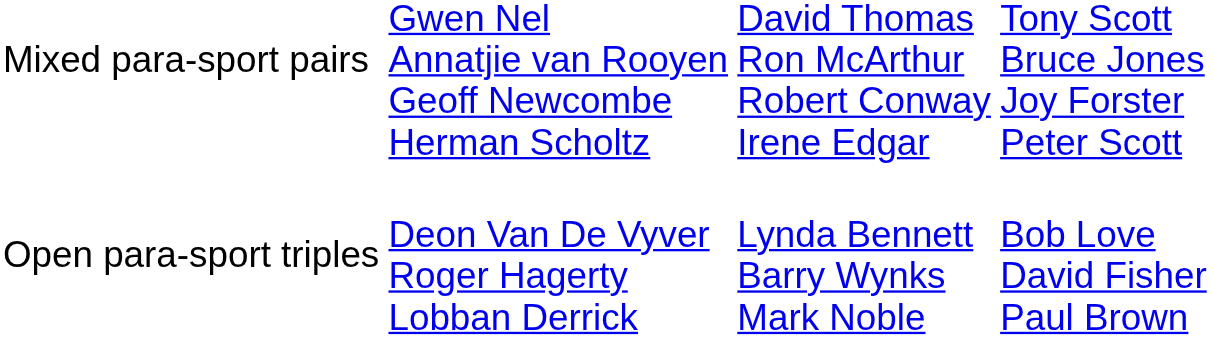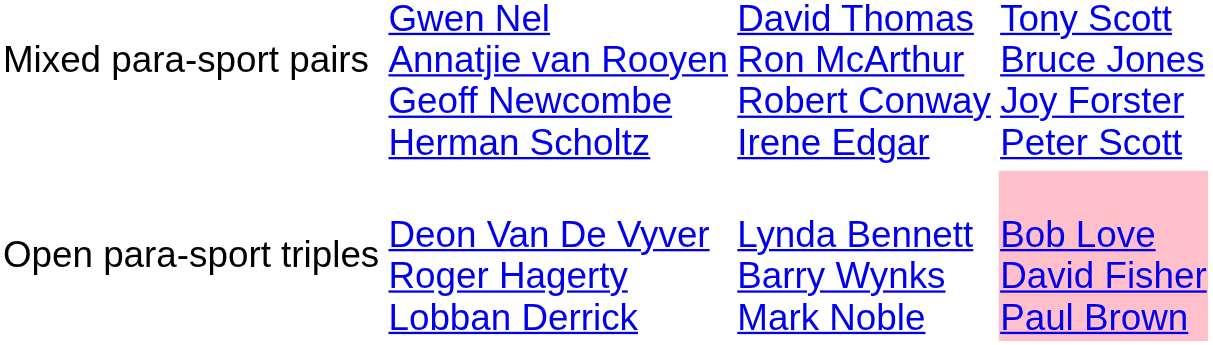(1103, 275) no background -> (1103, 275) pink background
